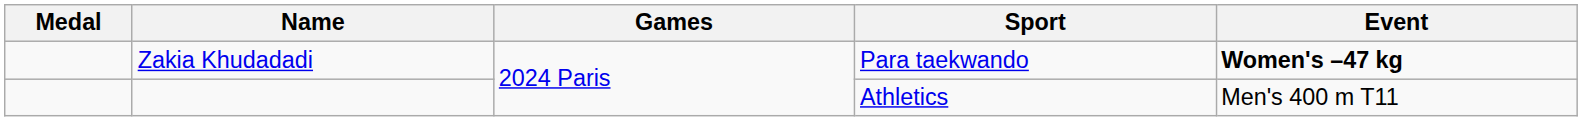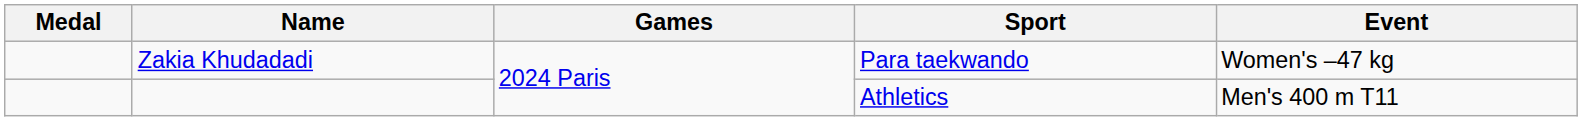(1312, 60) bold -> (1308, 60) normal
